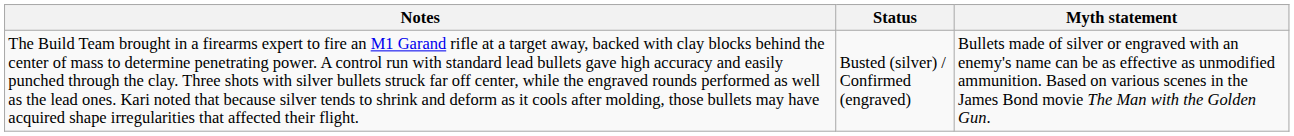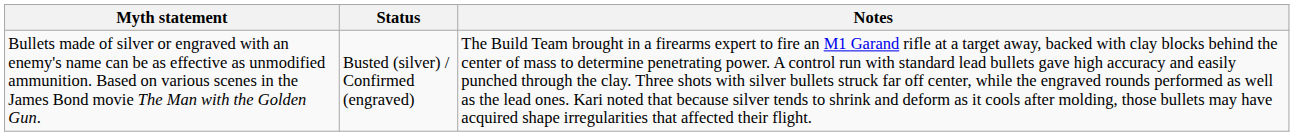columns swapped: (1122, 17) <-> (420, 17)
